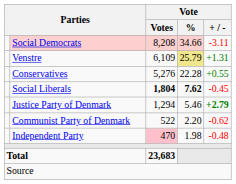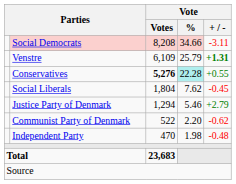(191, 58) khaki background -> (191, 58) no background
(217, 58) normal -> (217, 58) bold
(164, 74) normal -> (164, 74) bold
(191, 74) no background -> (191, 74) paleturquoise background
(164, 89) bold -> (164, 89) normal
(193, 89) bold -> (193, 89) normal
(217, 105) bold -> (217, 105) normal
(168, 136) pink background -> (168, 136) no background
